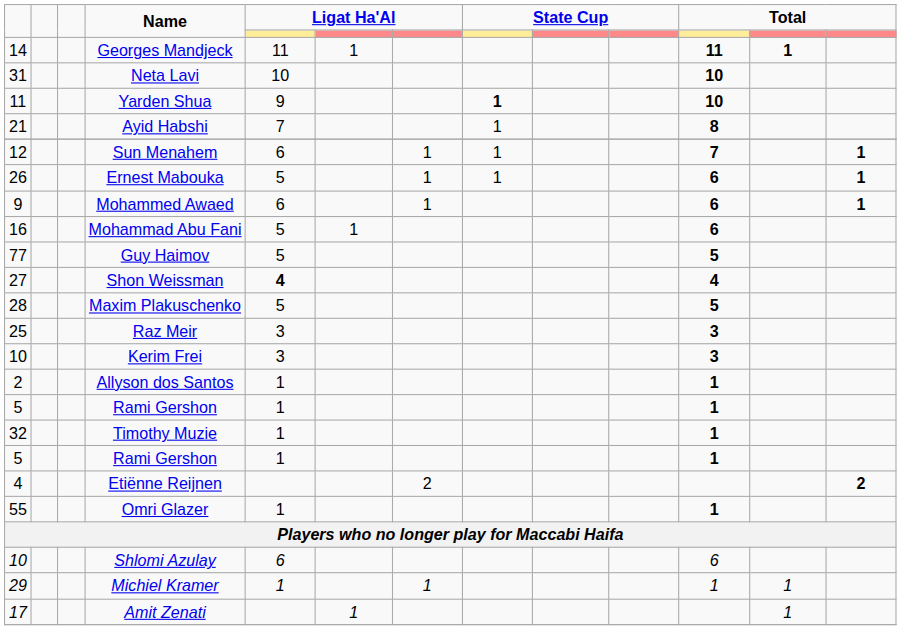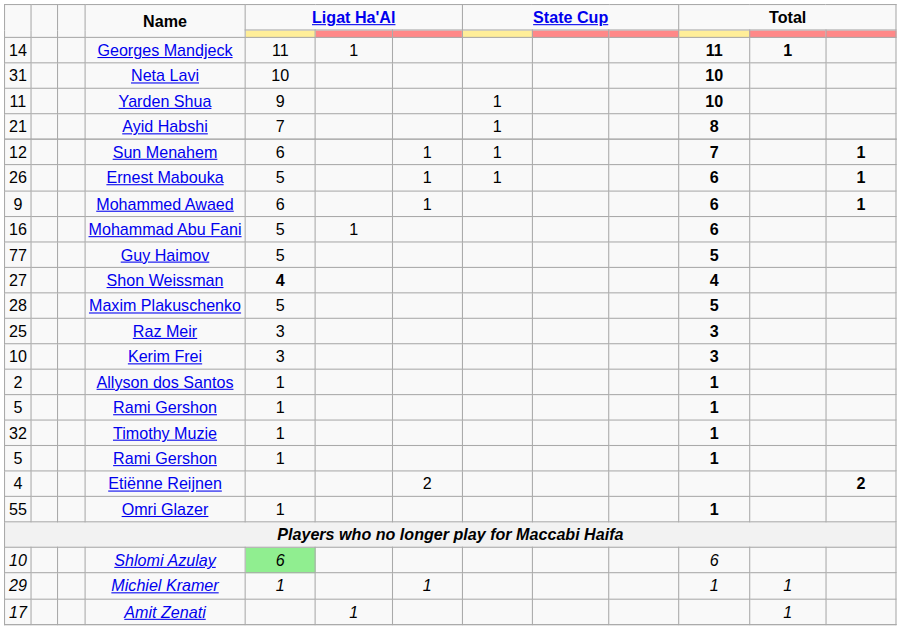(497, 101) bold -> (497, 101) normal
(280, 561) no background -> (280, 561) lightgreen background
